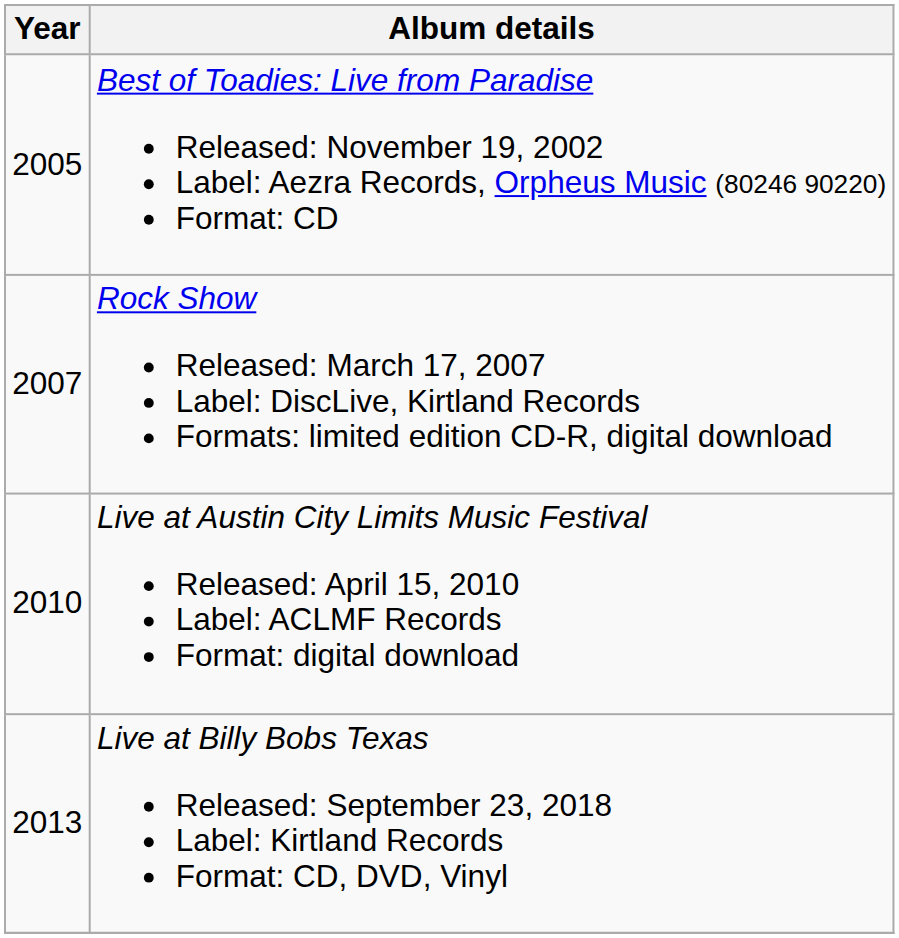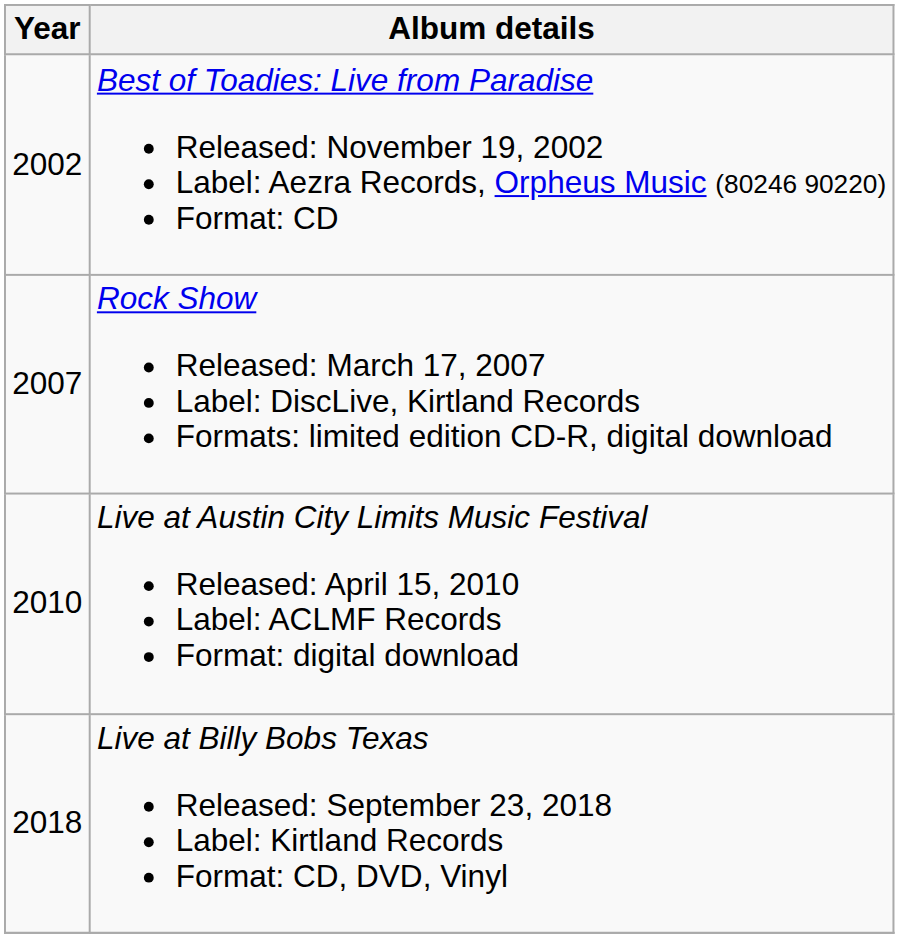(47, 164) 2005 -> (47, 164) 2002
(47, 822) 2013 -> (47, 822) 2018
